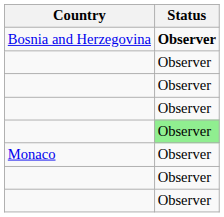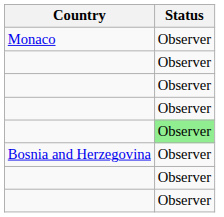(79, 39) Bosnia and Herzegovina -> (32, 39) Monaco
(187, 39) bold -> (184, 39) normal
(32, 154) Monaco -> (79, 154) Bosnia and Herzegovina
